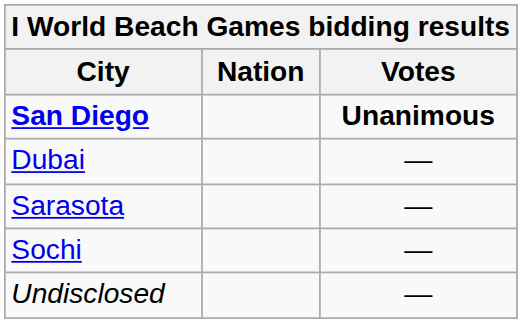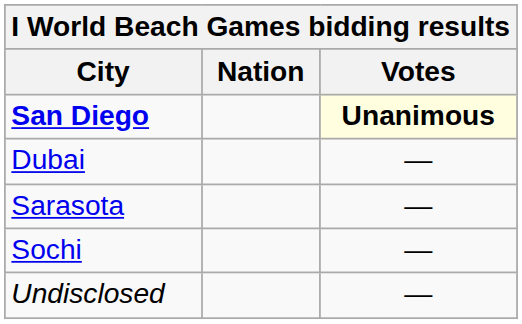(418, 116) no background -> (418, 116) lightyellow background
